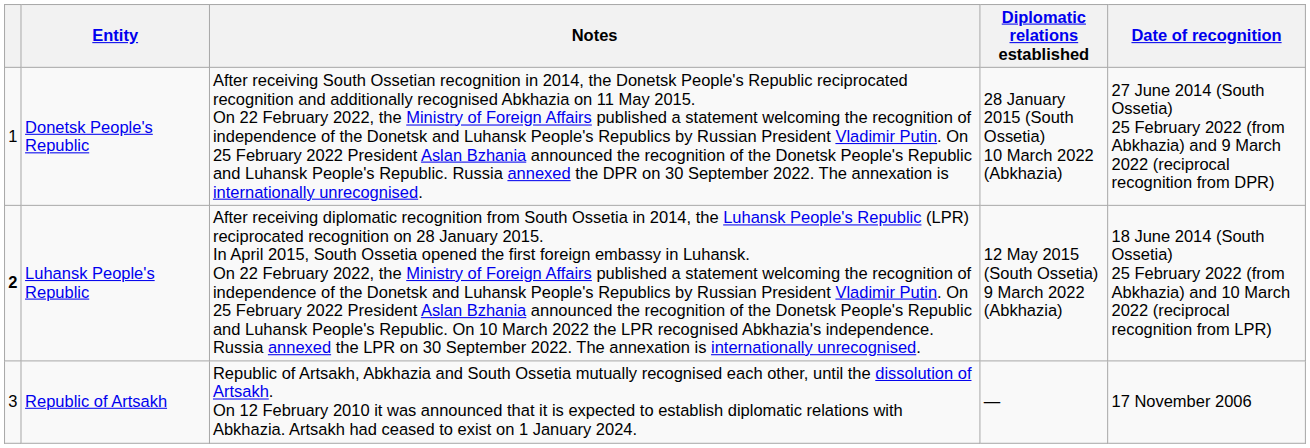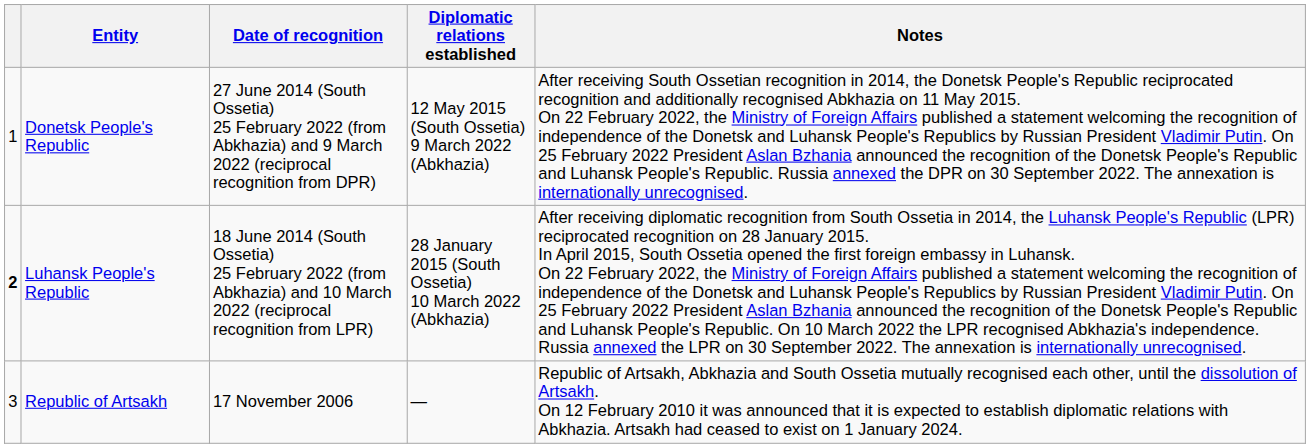columns swapped: (1207, 36) <-> (595, 36)
(1039, 136) 28 January 2015 (South Ossetia) 10 March 2022 (Abkhazia) -> (468, 136) 12 May 2015 (South Ossetia) 9 March 2022 (Abkhazia)
(1041, 283) 12 May 2015 (South Ossetia) 9 March 2022 (Abkhazia) -> (466, 283) 28 January 2015 (South Ossetia) 10 March 2022 (Abkhazia)
